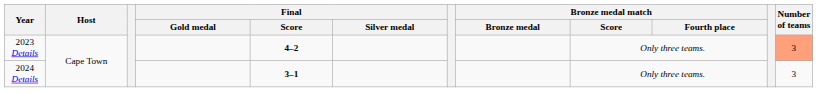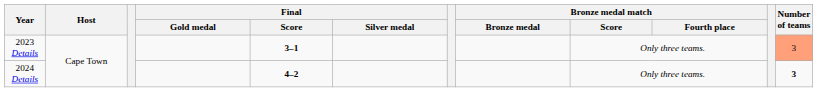(291, 48) 4–2 -> (291, 48) 3–1
(291, 74) 3–1 -> (291, 74) 4–2
(794, 74) normal -> (794, 74) bold
